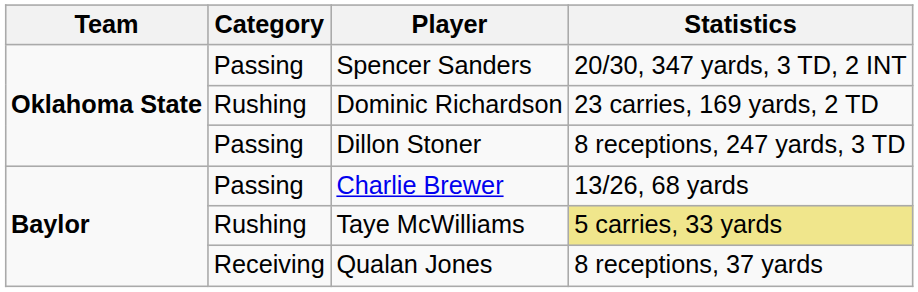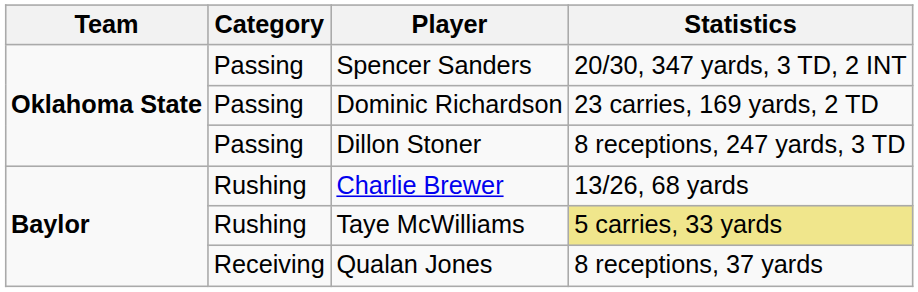(260, 105) Rushing -> (259, 105) Passing
(259, 185) Passing -> (260, 185) Rushing
